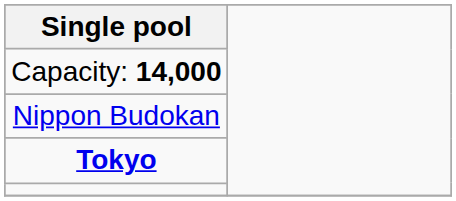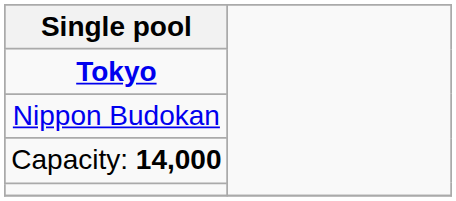(116, 71) Capacity: 14,000 -> (116, 71) Tokyo
(116, 159) Tokyo -> (116, 159) Capacity: 14,000
